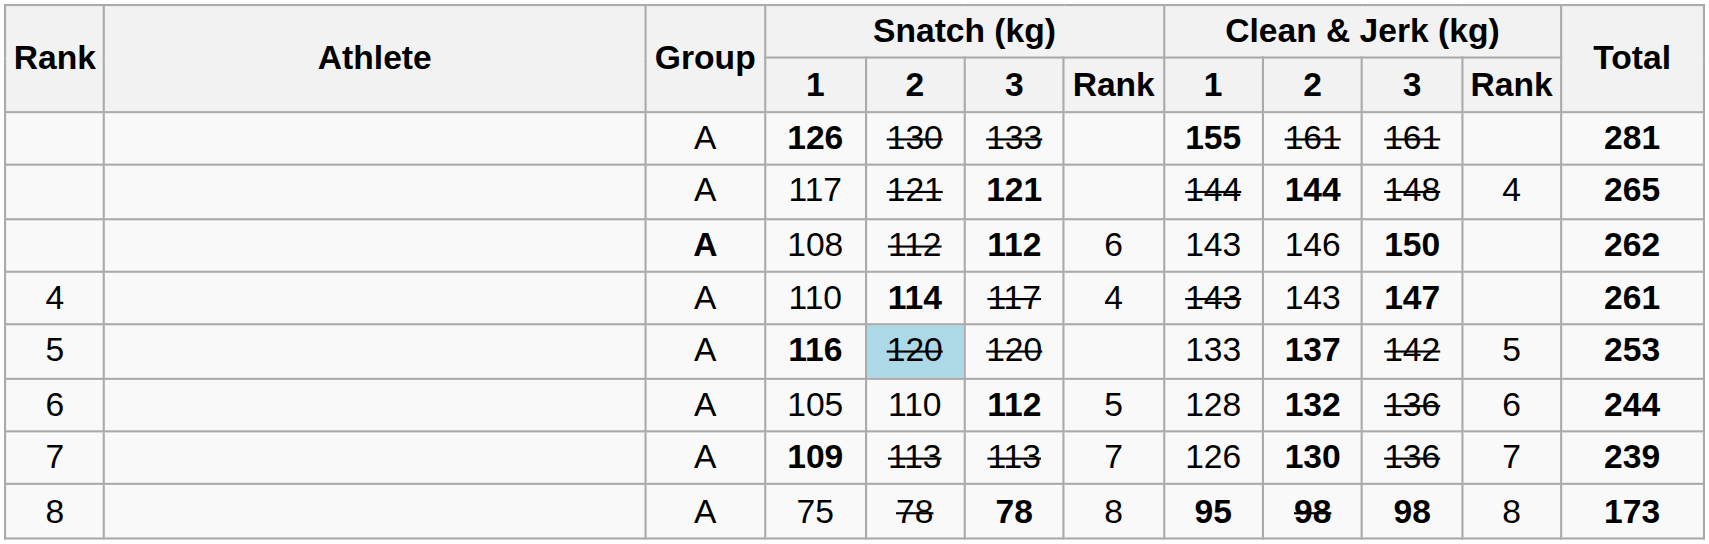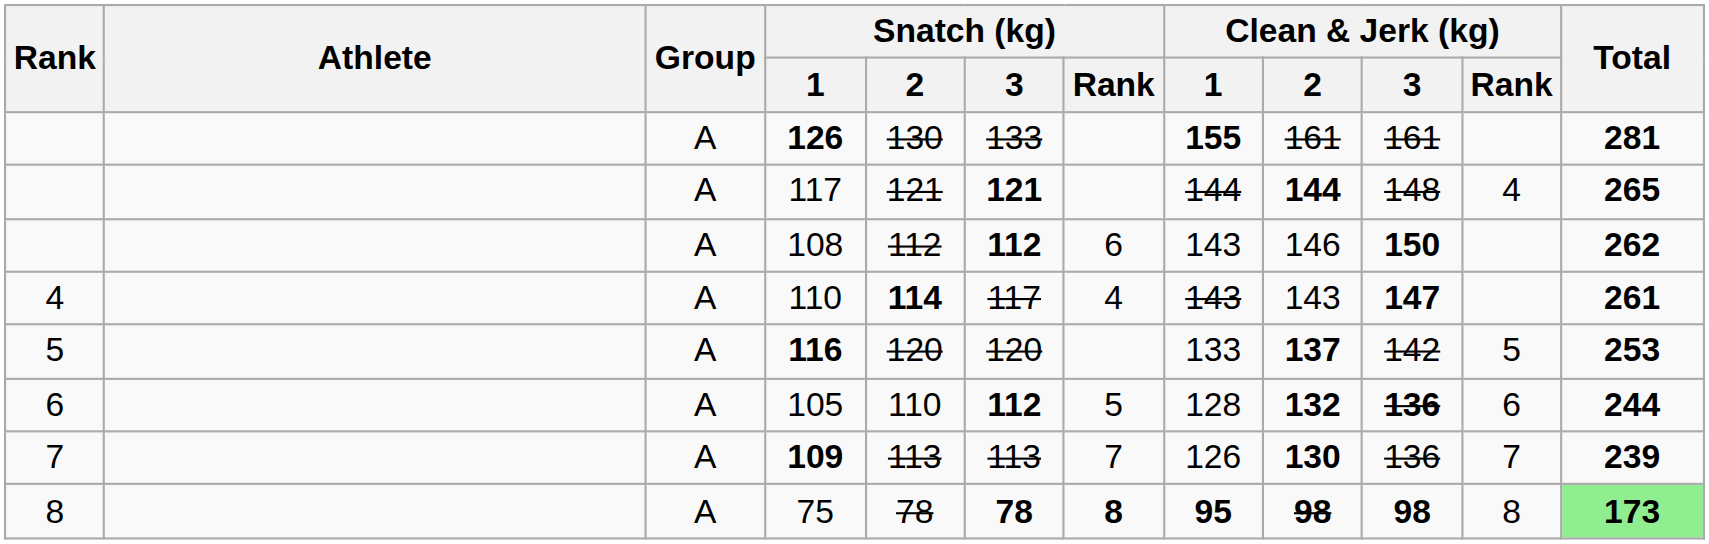(705, 244) bold -> (705, 244) normal
(915, 350) lightblue background -> (915, 350) no background
(1412, 404) normal -> (1412, 404) bold
(1114, 510) normal -> (1114, 510) bold
(1632, 510) no background -> (1632, 510) lightgreen background
